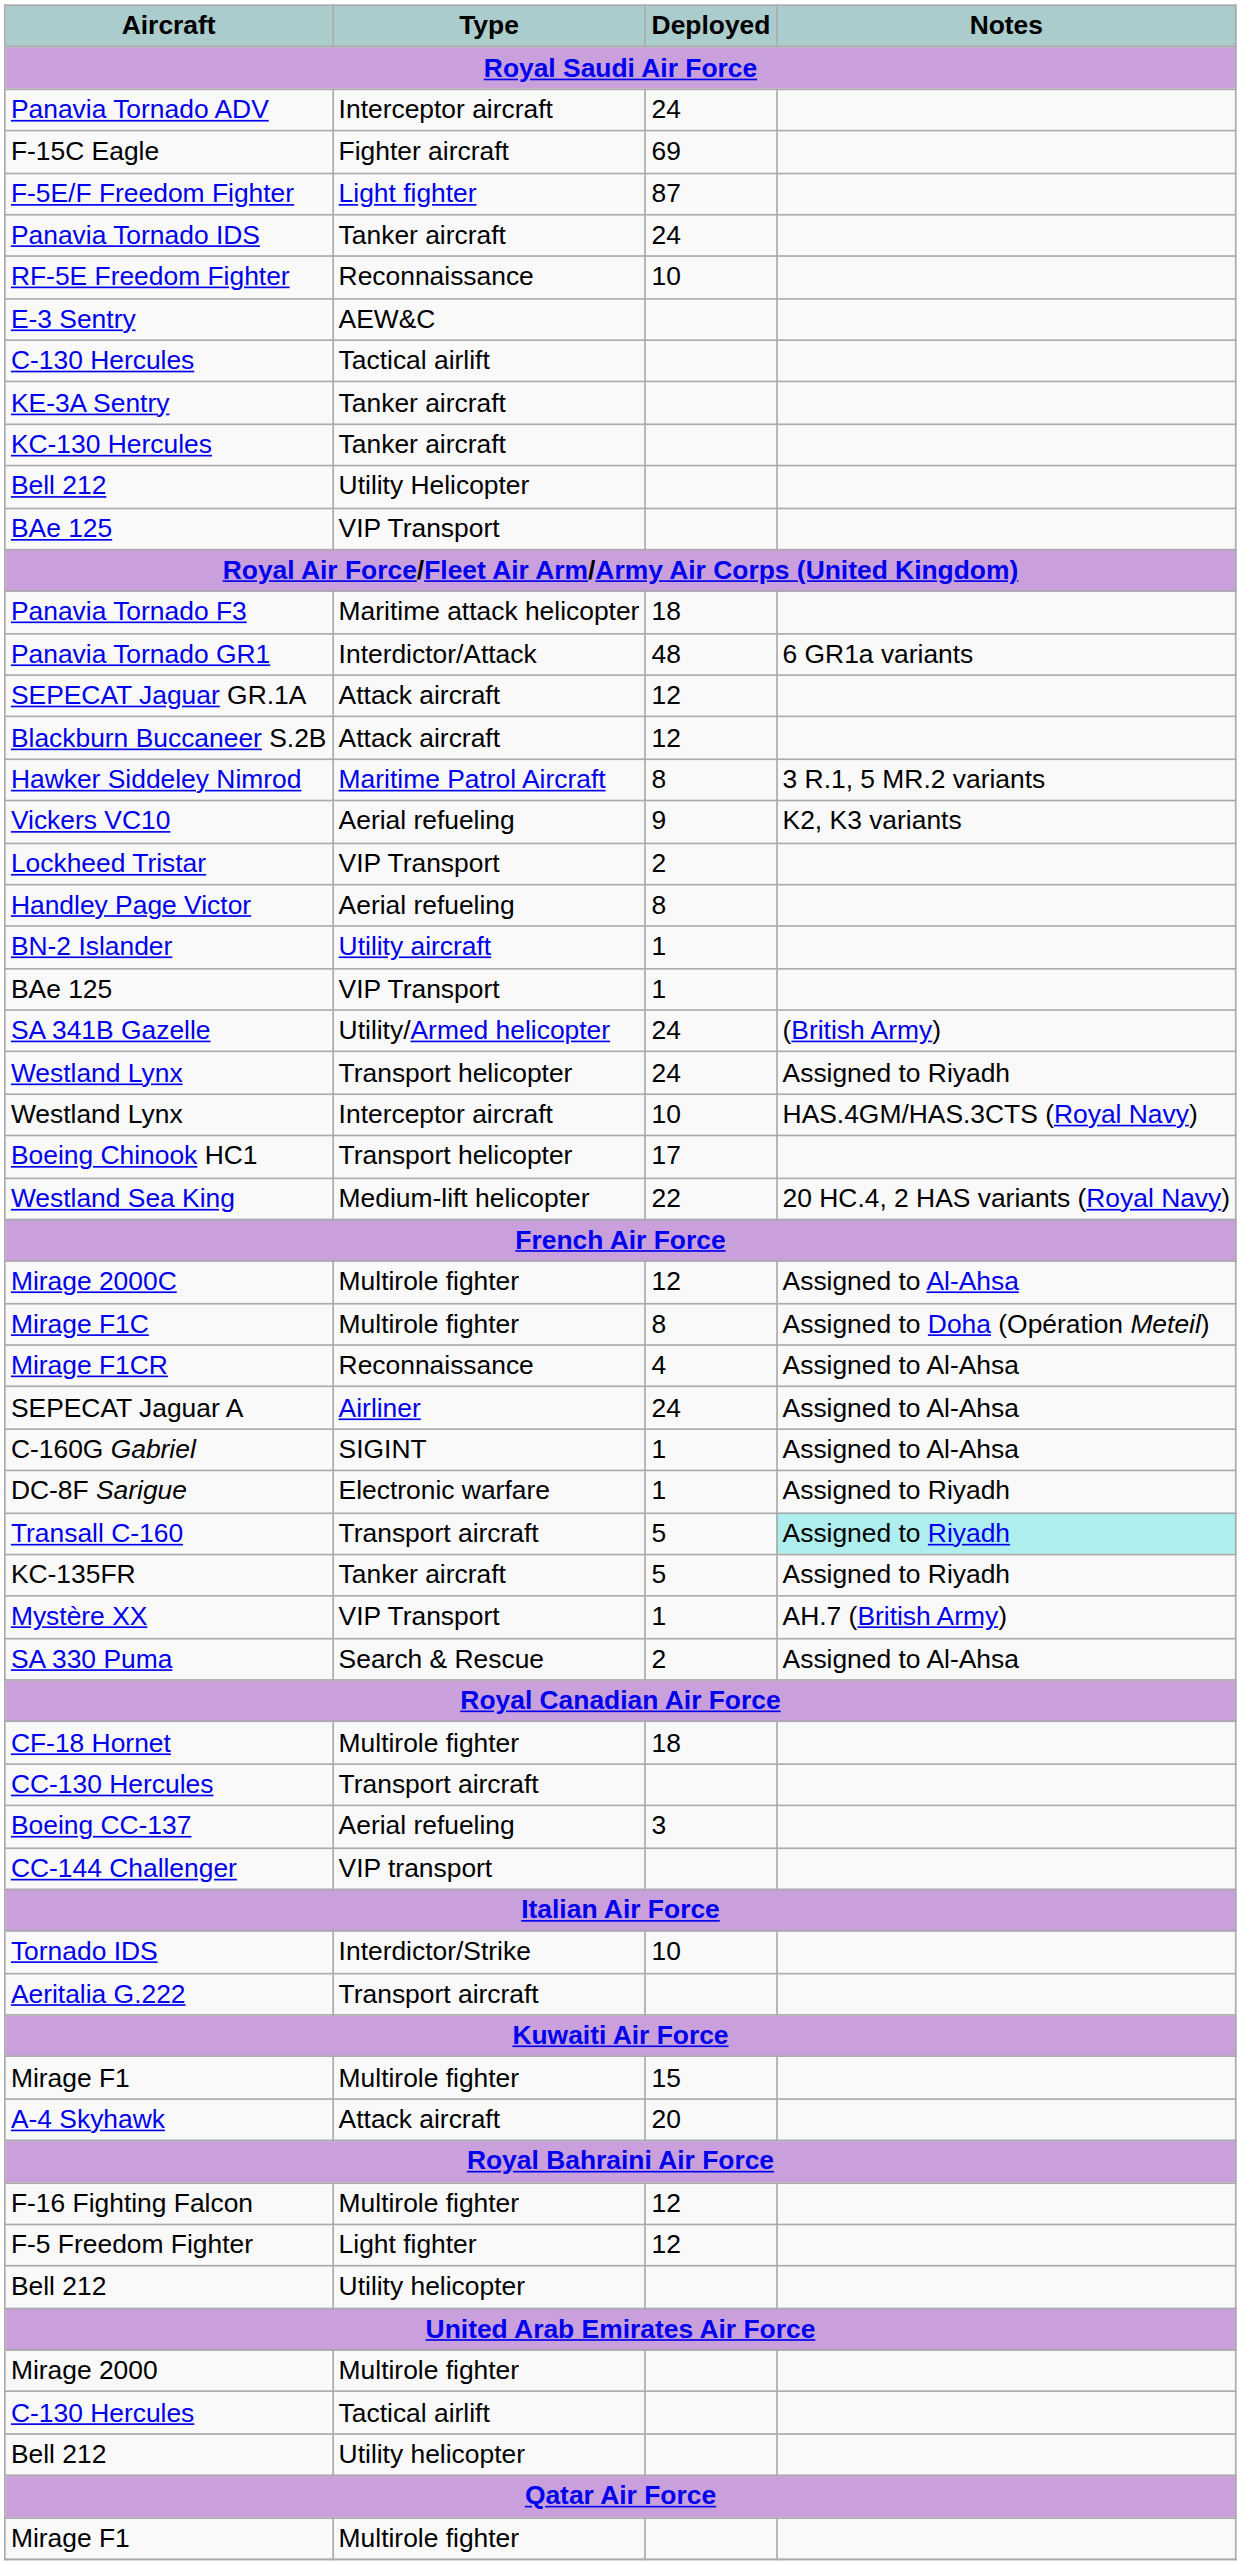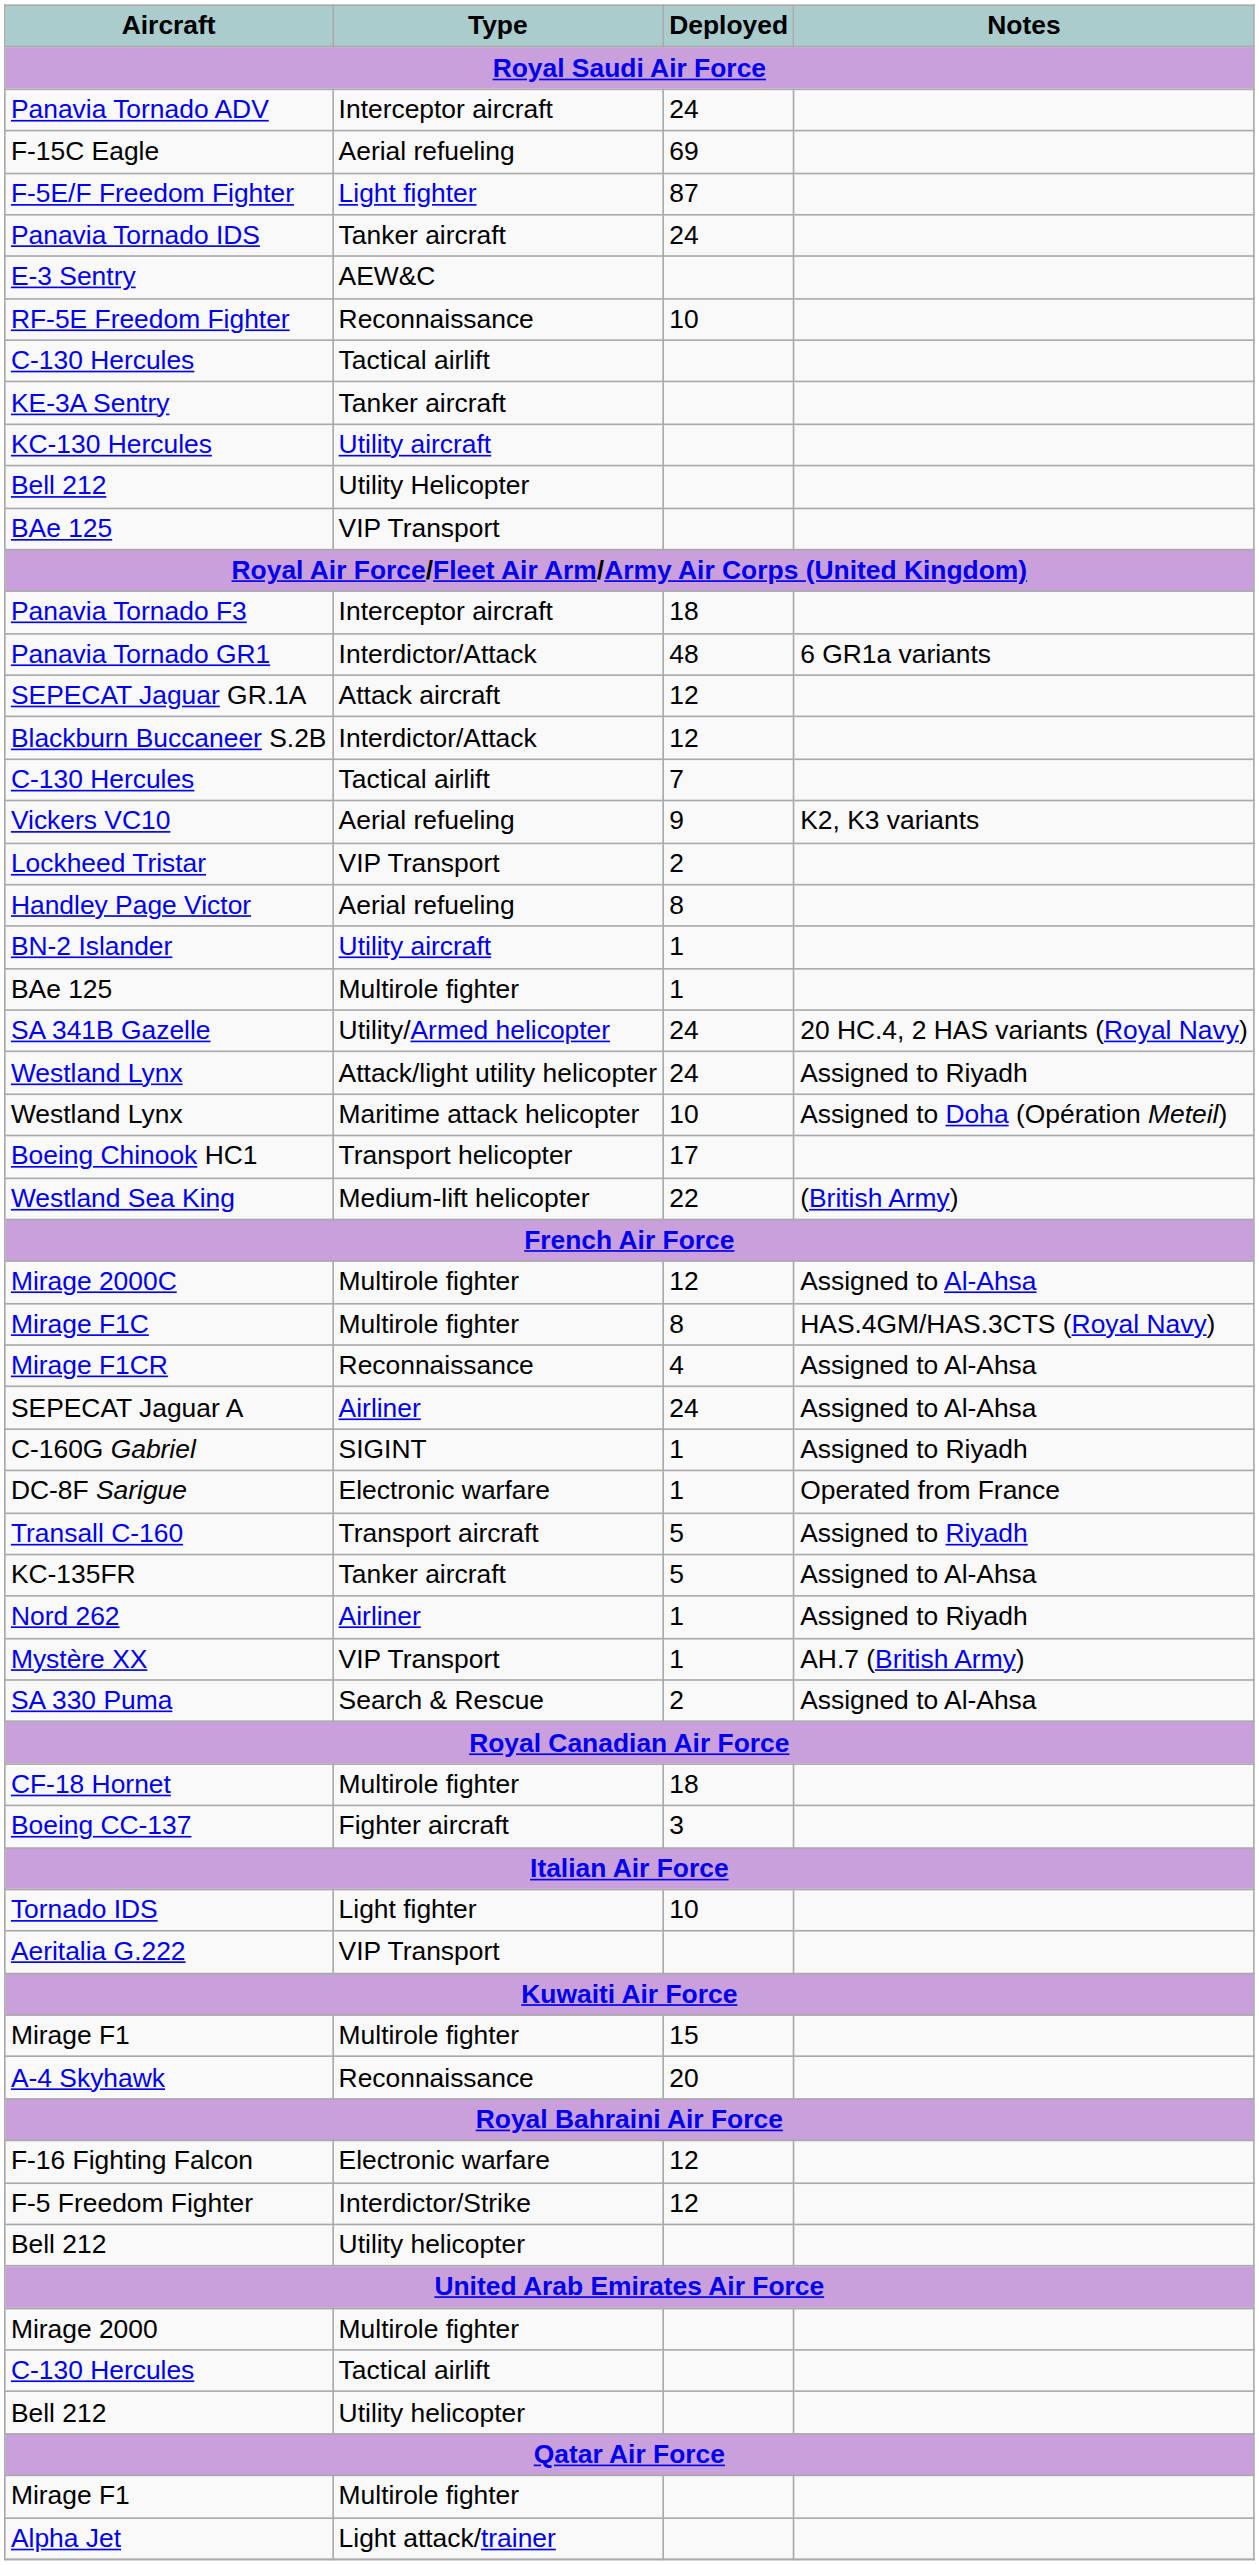(424, 151) Fighter aircraft -> (427, 151) Aerial refueling
rows swapped: (150, 277) <-> (73, 318)
(422, 444) Tanker aircraft -> (415, 444) Utility aircraft
(489, 611) Maritime attack helicopter -> (446, 611) Interceptor aircraft
(419, 737) Attack aircraft -> (438, 737) Interdictor/Attack
- row: (156, 779)
+ row: (103, 779)
(419, 988) VIP Transport -> (429, 988) Multirole fighter
(862, 1030) (British Army) -> (1024, 1030) 20 HC.4, 2 HAS variants (Royal Navy)
(456, 1072) Transport helicopter -> (498, 1072) Attack/light utility helicopter
(446, 1114) Interceptor aircraft -> (489, 1114) Maritime attack helicopter
(990, 1114) HAS.4GM/HAS.3CTS (Royal Navy) -> (1014, 1114) Assigned to Doha (Opération Meteil)
(1006, 1198) 20 HC.4, 2 HAS variants (Royal Navy) -> (879, 1198) (British Army)
(996, 1323) Assigned to Doha (Opération Meteil) -> (1008, 1323) HAS.4GM/HAS.3CTS (Royal Navy)
(901, 1449) Assigned to Al-Ahsa -> (914, 1449) Assigned to Riyadh
(896, 1491) Assigned to Riyadh -> (930, 1491) Operated from France
(896, 1533) paleturquoise background -> (914, 1533) no background
(896, 1574) Assigned to Riyadh -> (918, 1574) Assigned to Al-Ahsa
+ row: (65, 1616)
- row: (112, 1784)
(427, 1826) Aerial refueling -> (424, 1826) Fighter aircraft
- row: (124, 1868)
(435, 1951) Interdictor/Strike -> (408, 1909) Light fighter
(439, 1993) Transport aircraft -> (419, 1951) VIP Transport
(419, 2119) Attack aircraft -> (436, 2077) Reconnaissance
(429, 2203) Multirole fighter -> (444, 2161) Electronic warfare
(408, 2244) Light fighter -> (435, 2203) Interdictor/Strike
+ row: (66, 2537)
